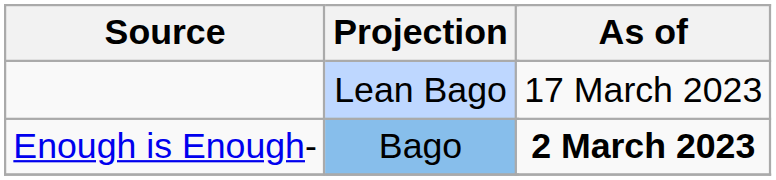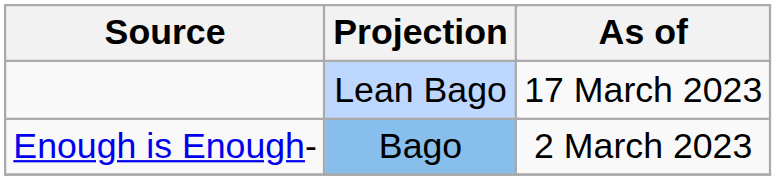(643, 145) bold -> (643, 145) normal
